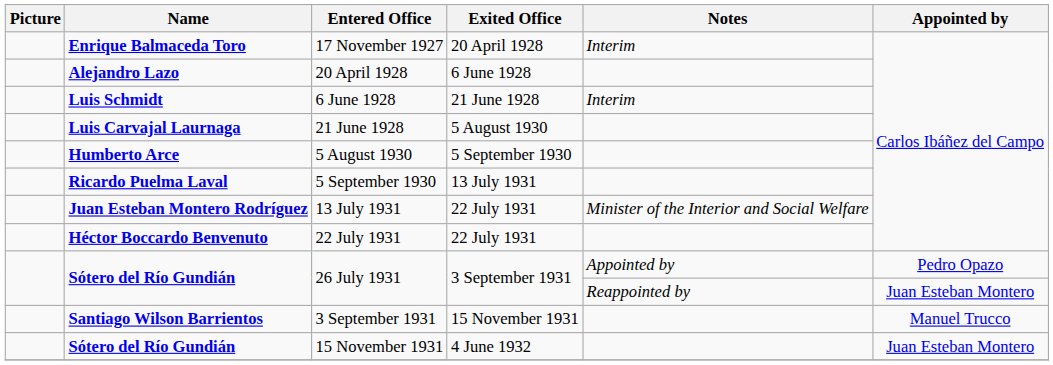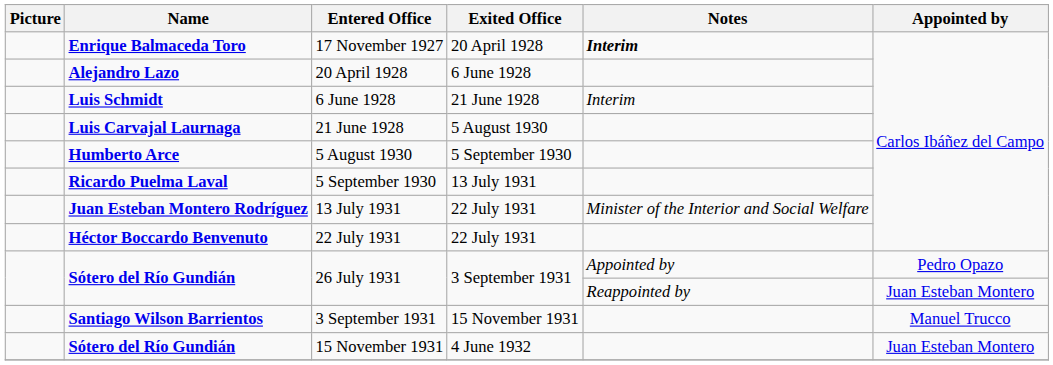(611, 45) normal -> (612, 45) bold
